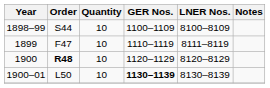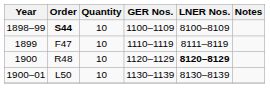(63, 28) normal -> (63, 28) bold
(63, 59) bold -> (63, 59) normal
(205, 59) normal -> (205, 59) bold
(150, 75) bold -> (150, 75) normal
